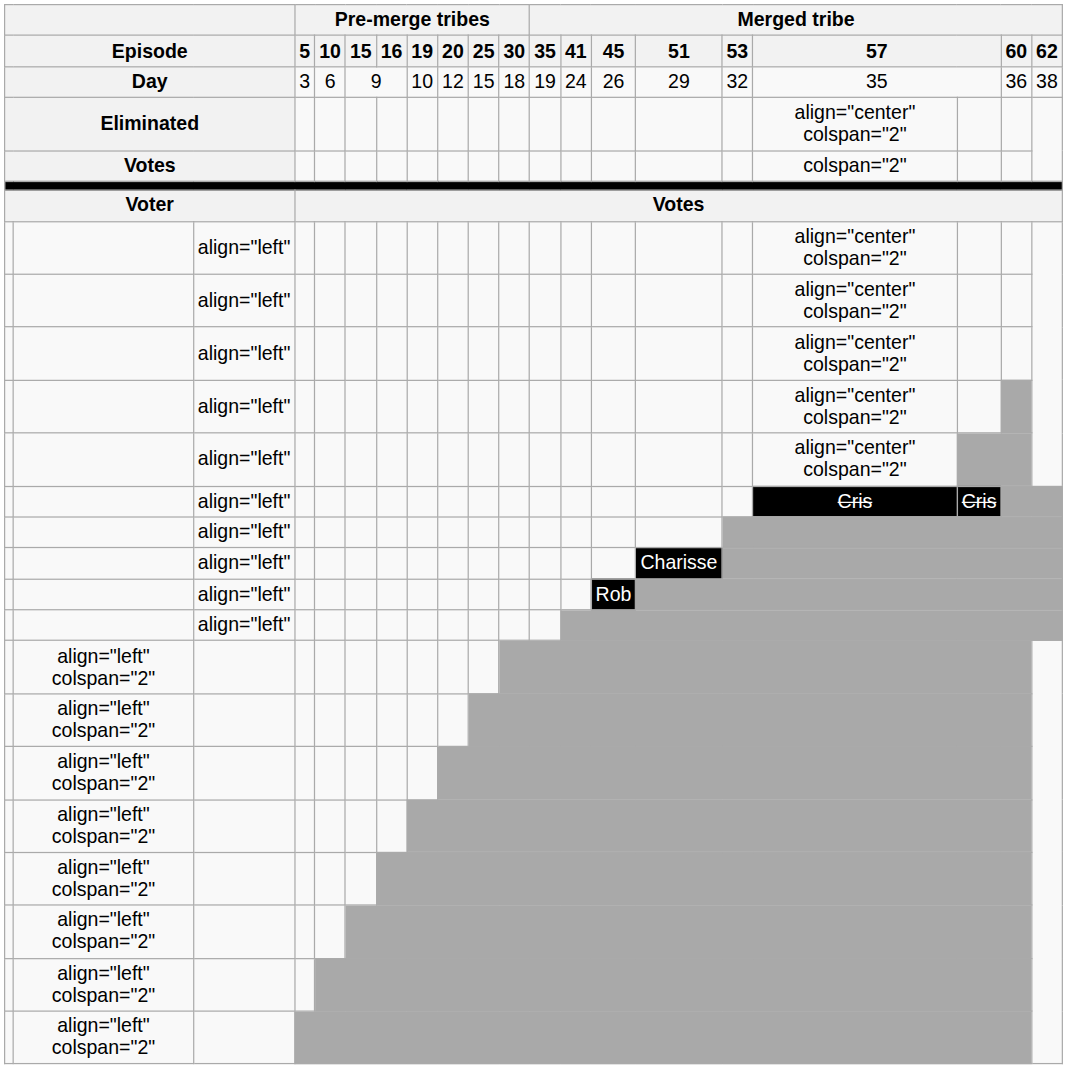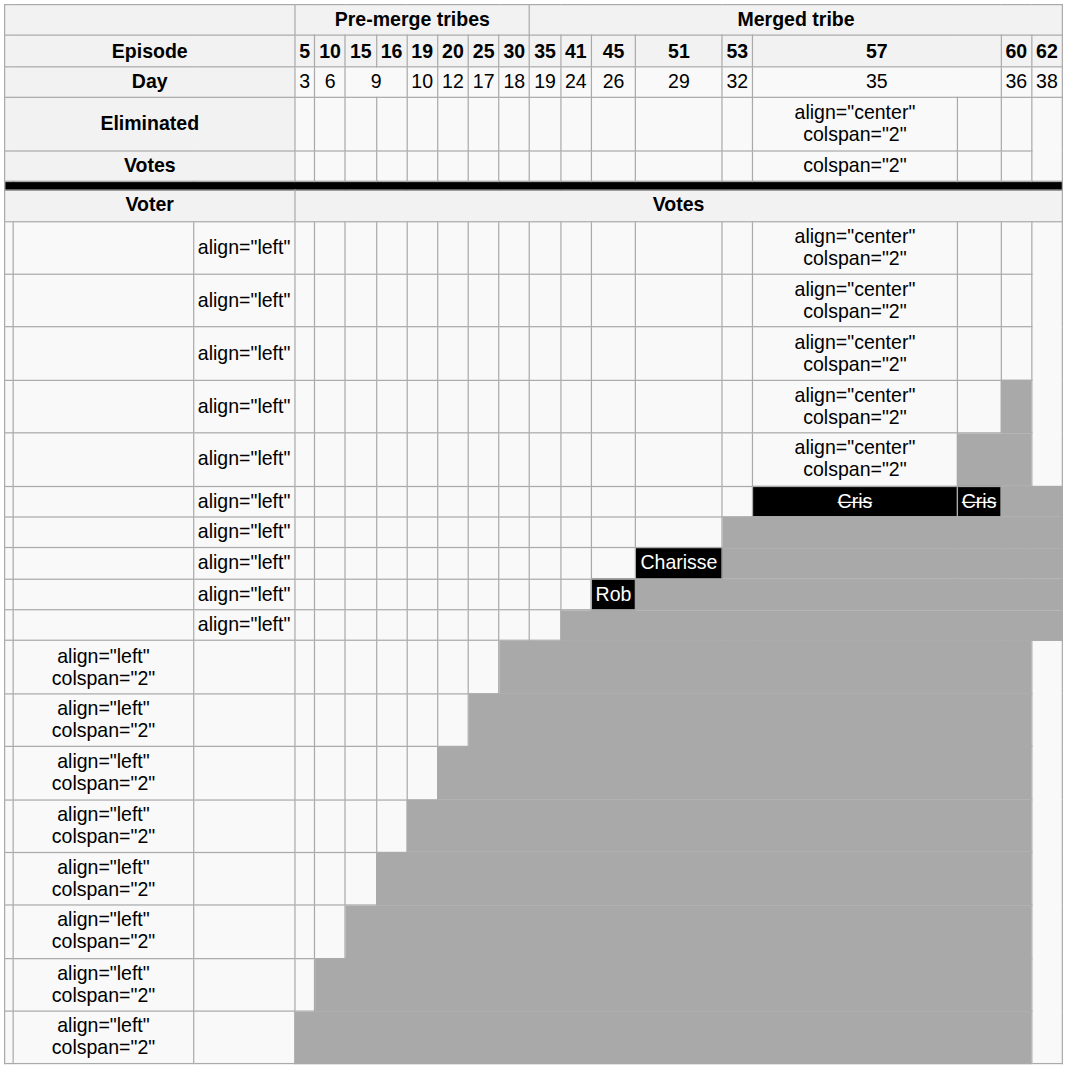(484, 81) 15 -> (484, 81) 17
